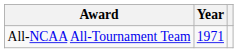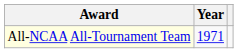(99, 36) no background -> (99, 36) lightyellow background
